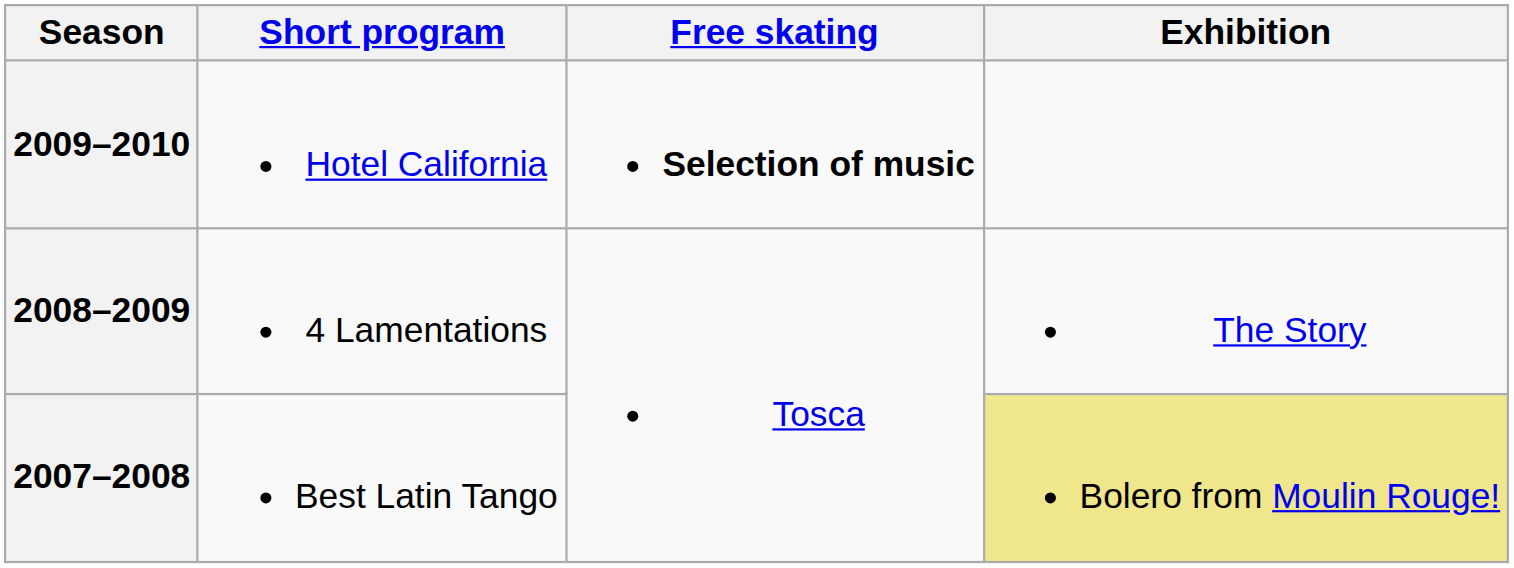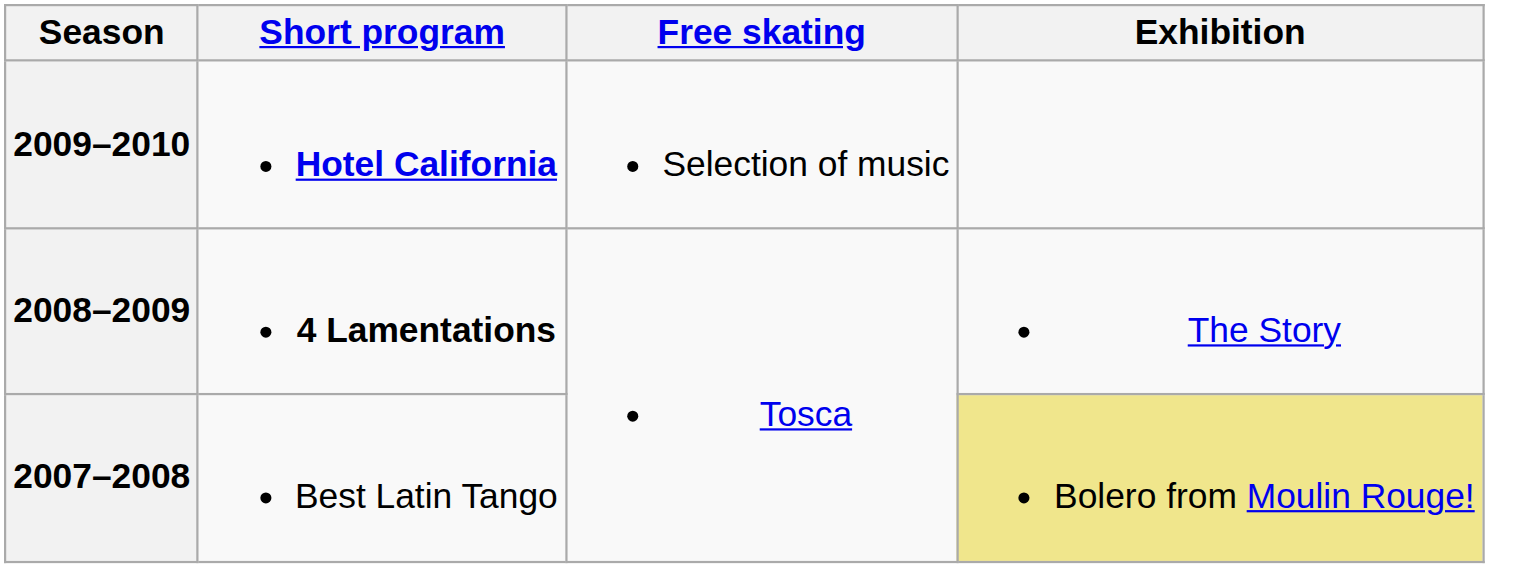(382, 164) normal -> (382, 164) bold
(774, 164) bold -> (762, 164) normal
(382, 331) normal -> (382, 331) bold
